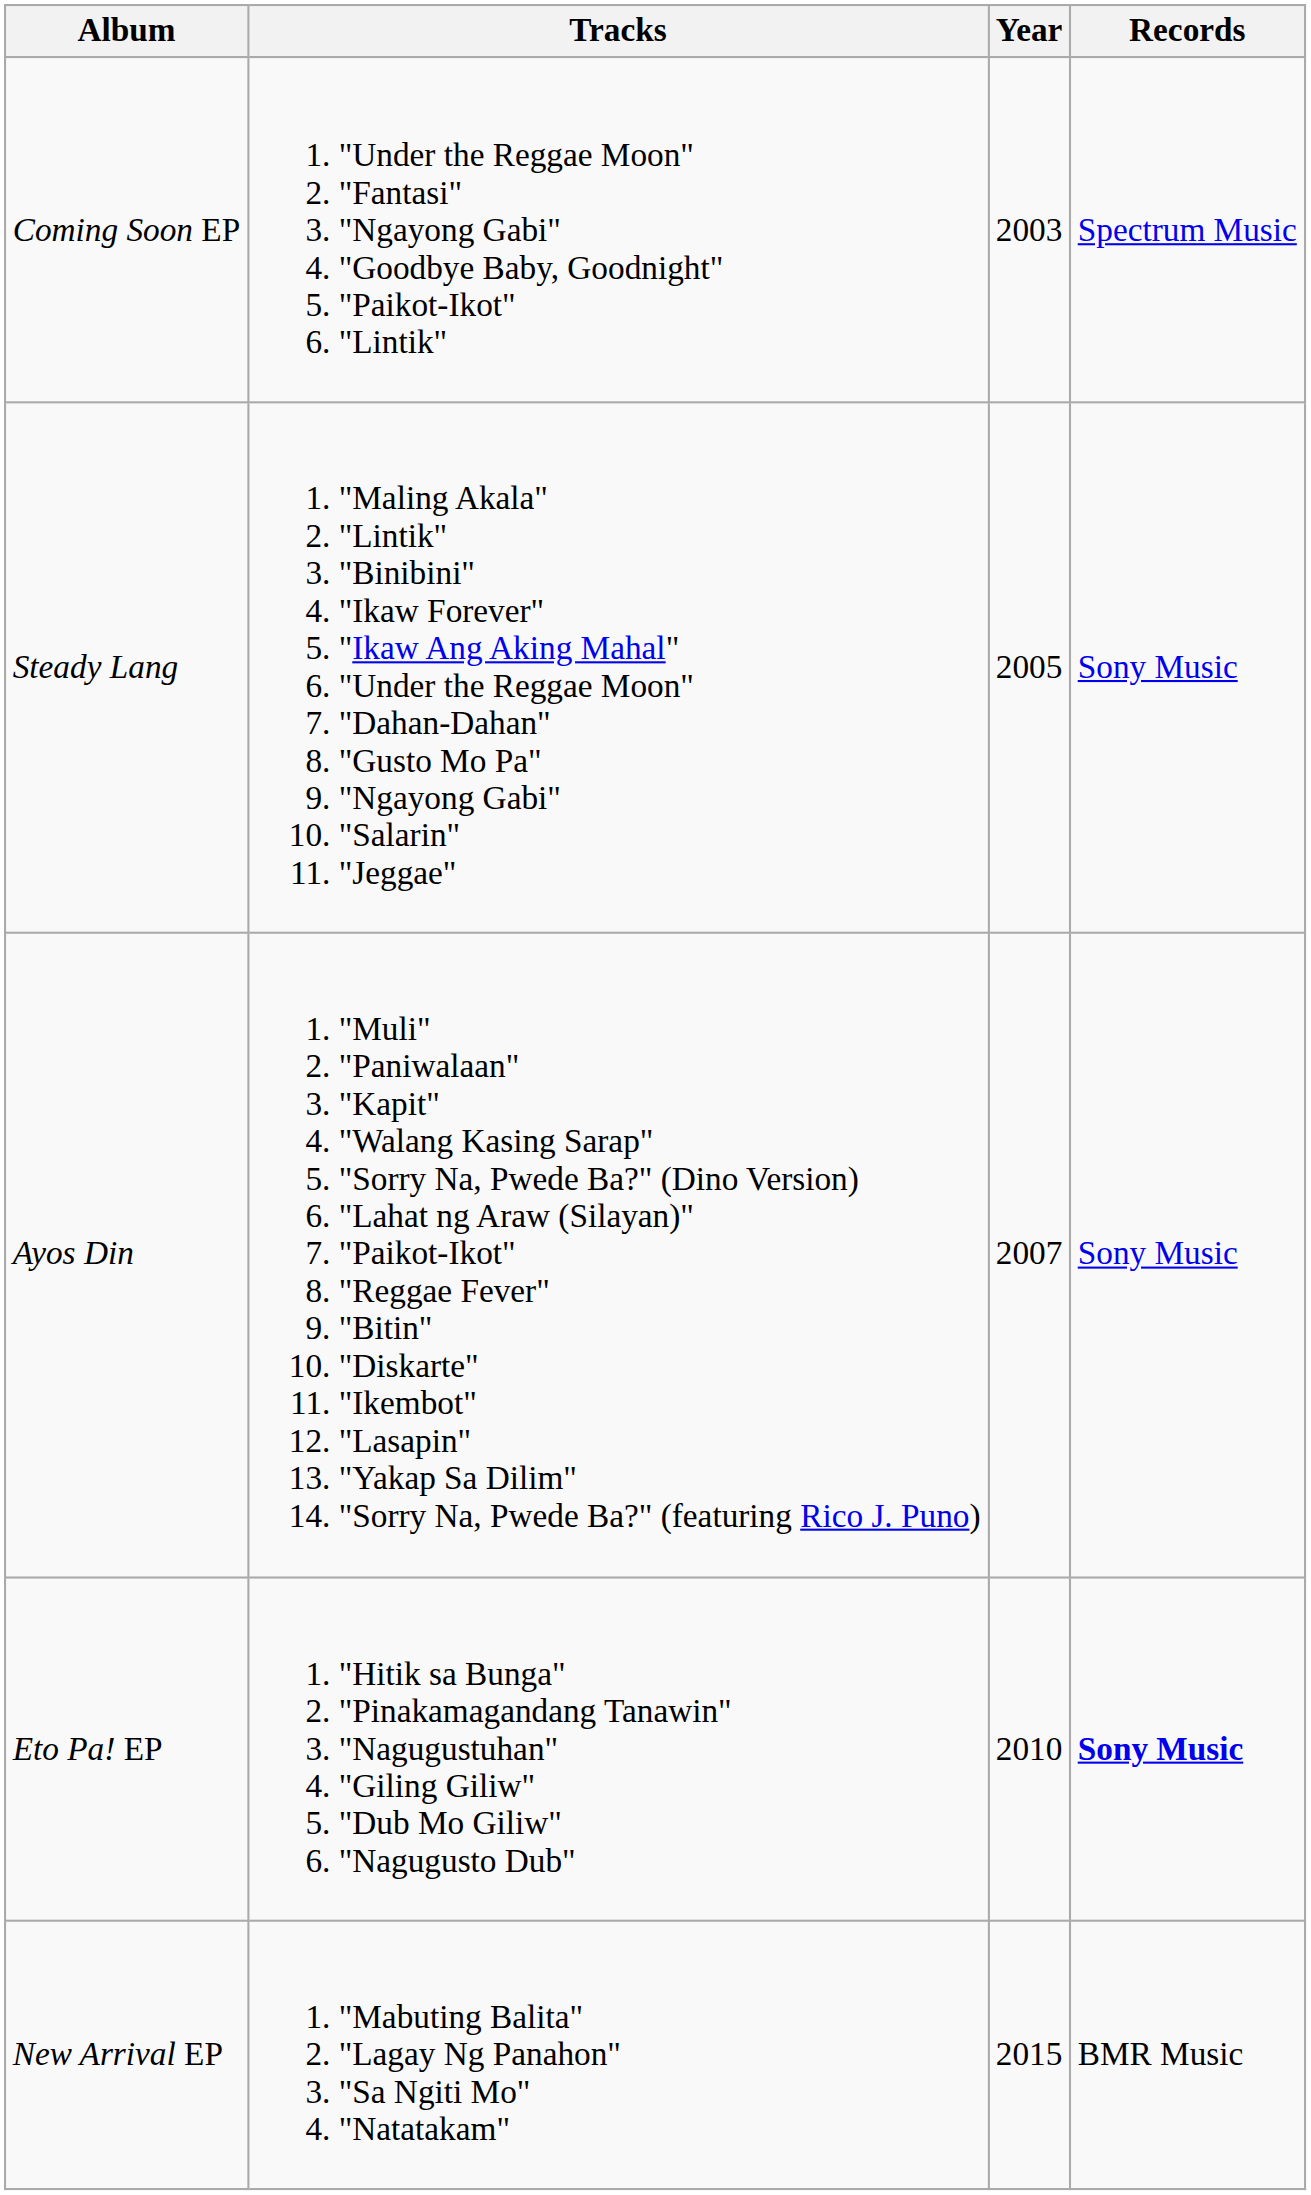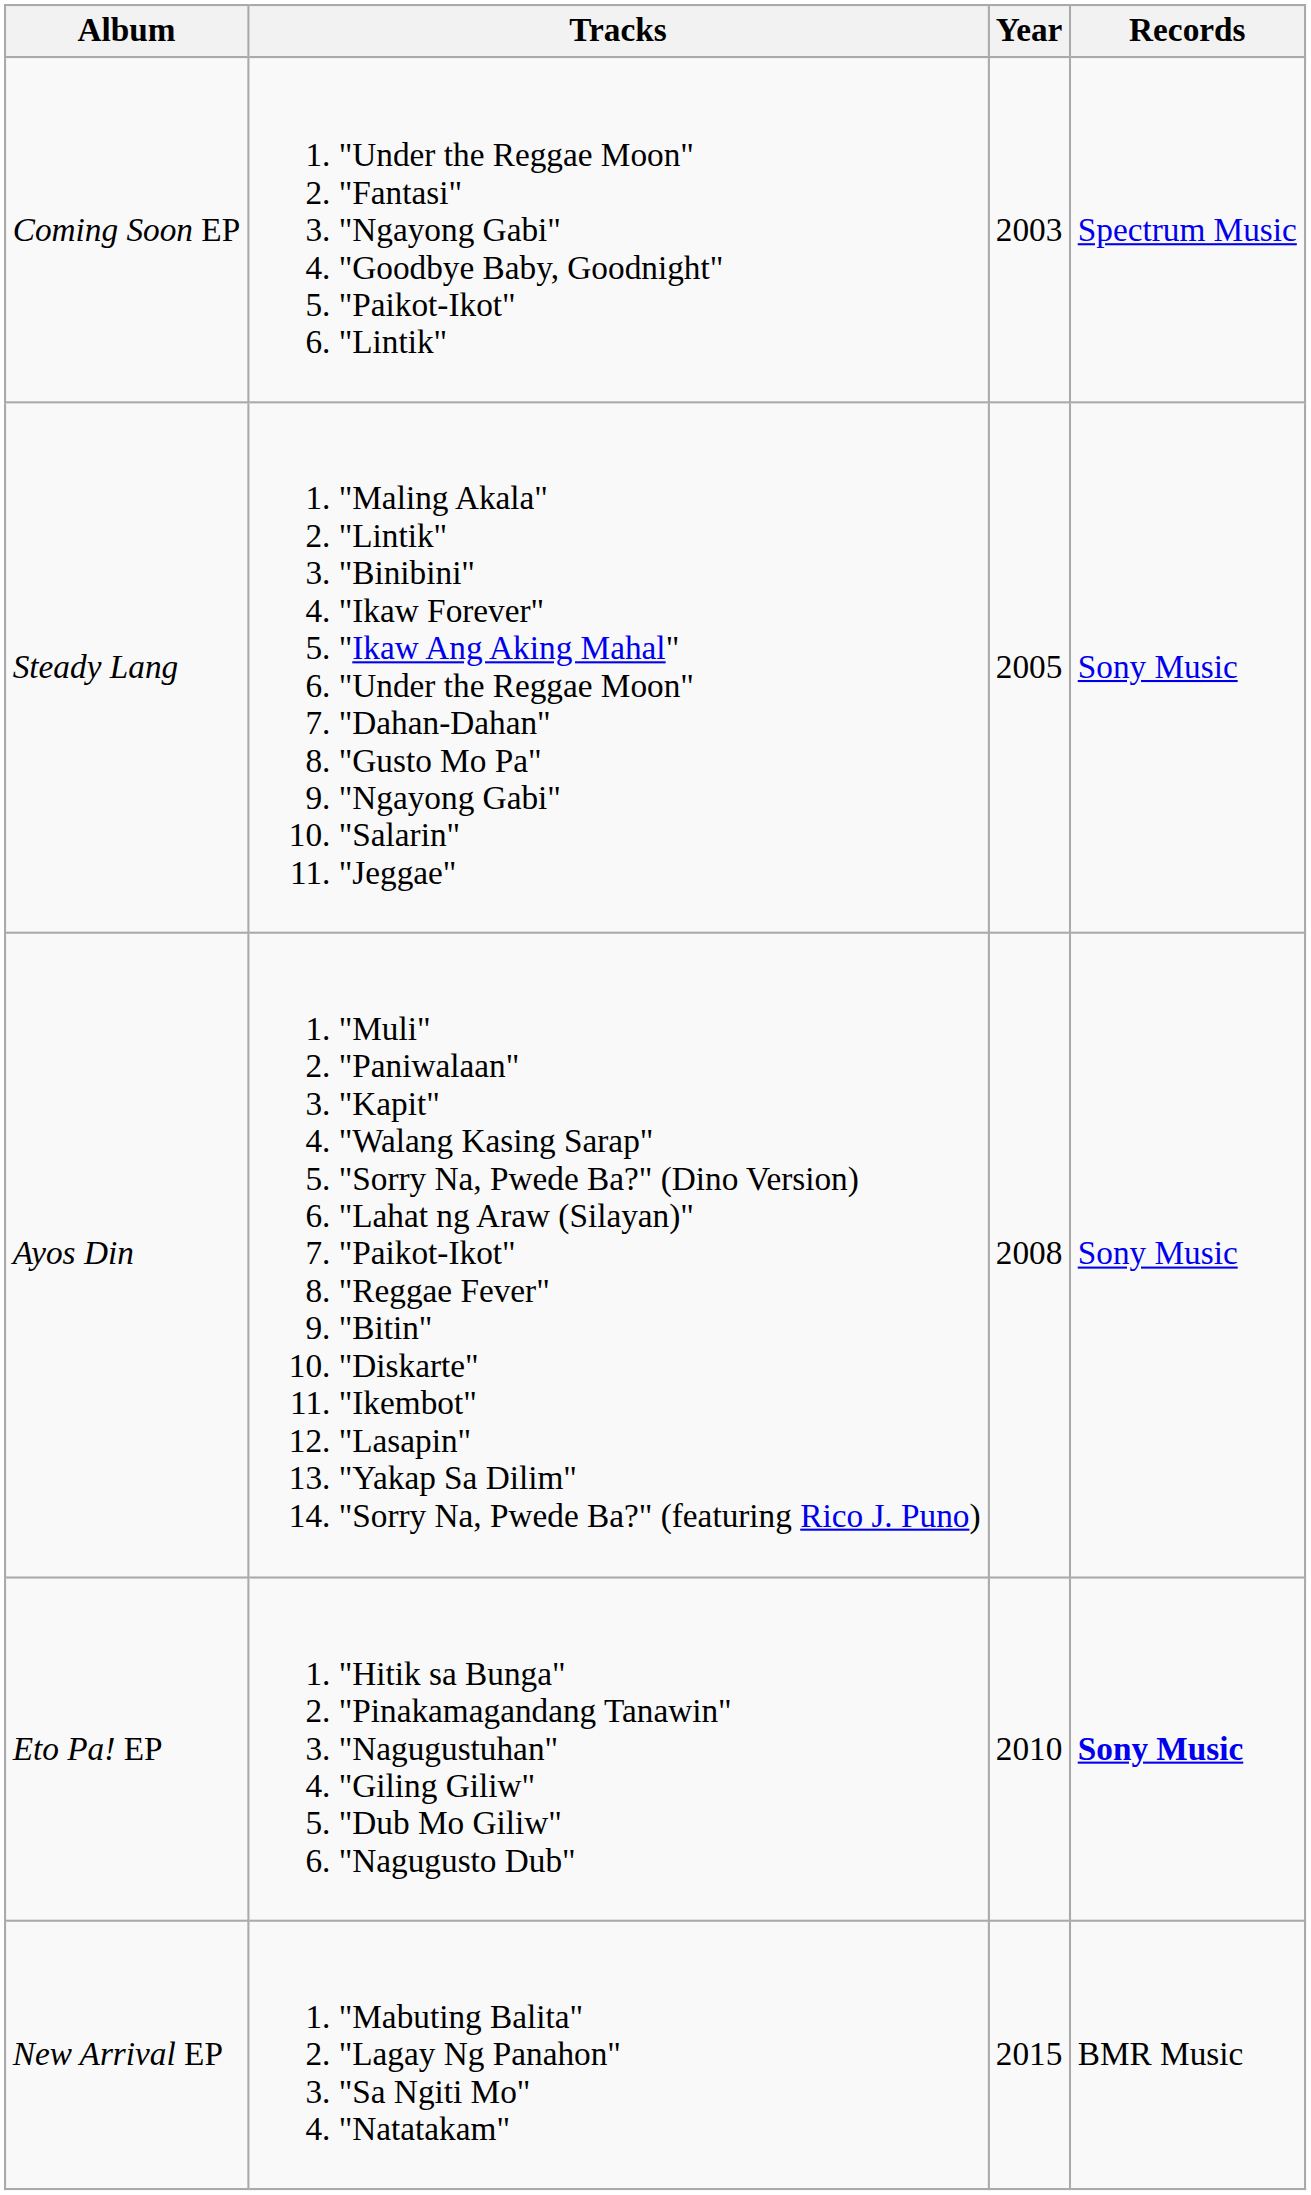(1029, 1254) 2007 -> (1029, 1254) 2008
